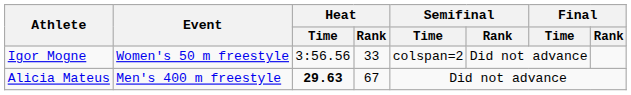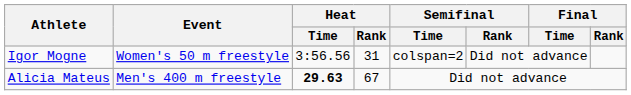(372, 57) 33 -> (372, 57) 31
